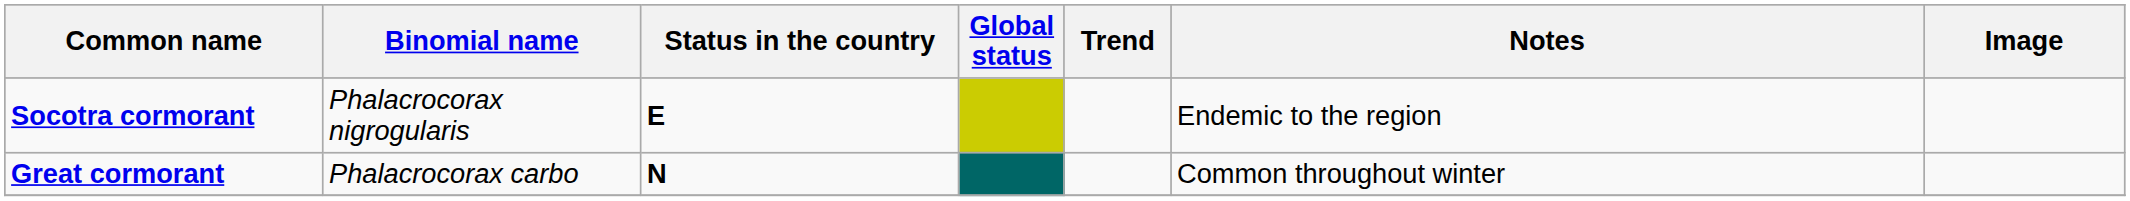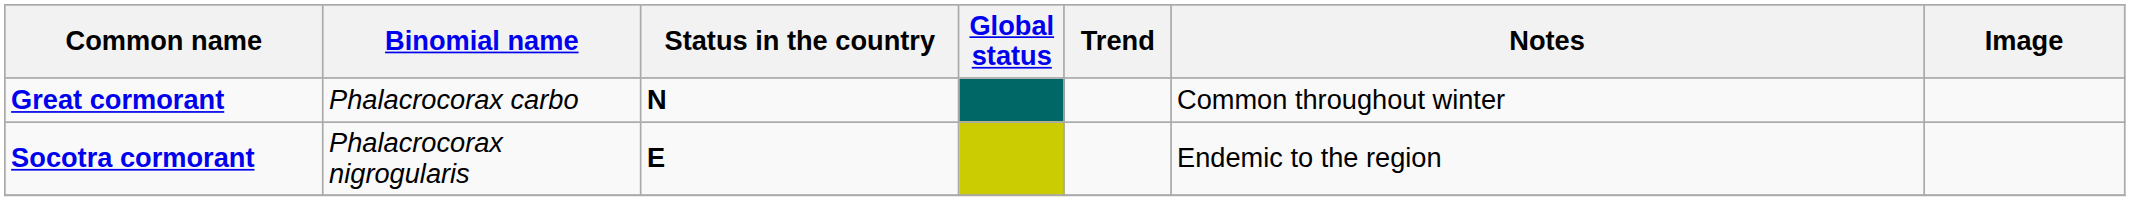rows swapped: (118, 173) <-> (133, 115)
